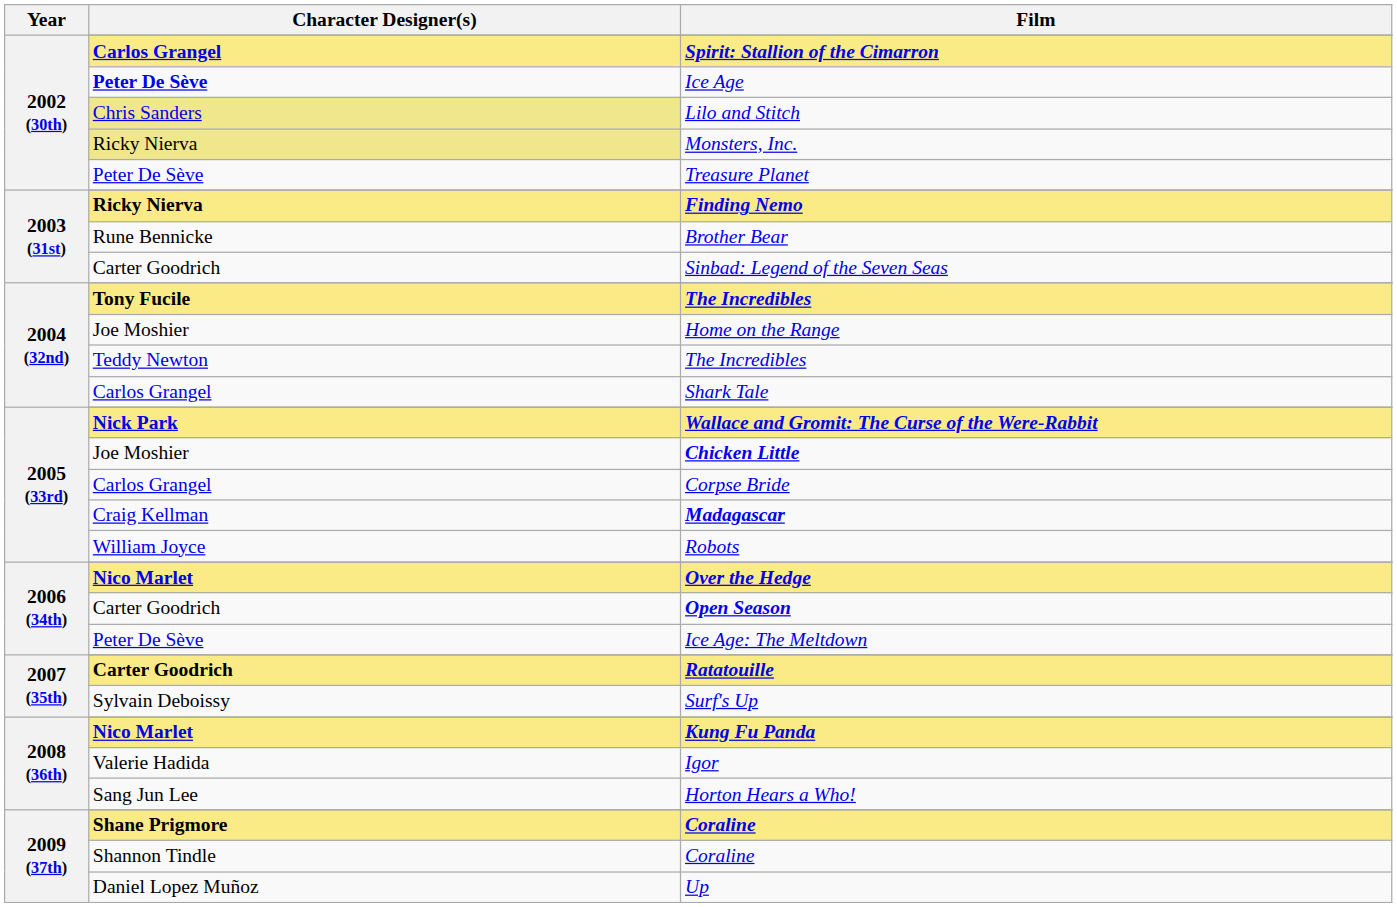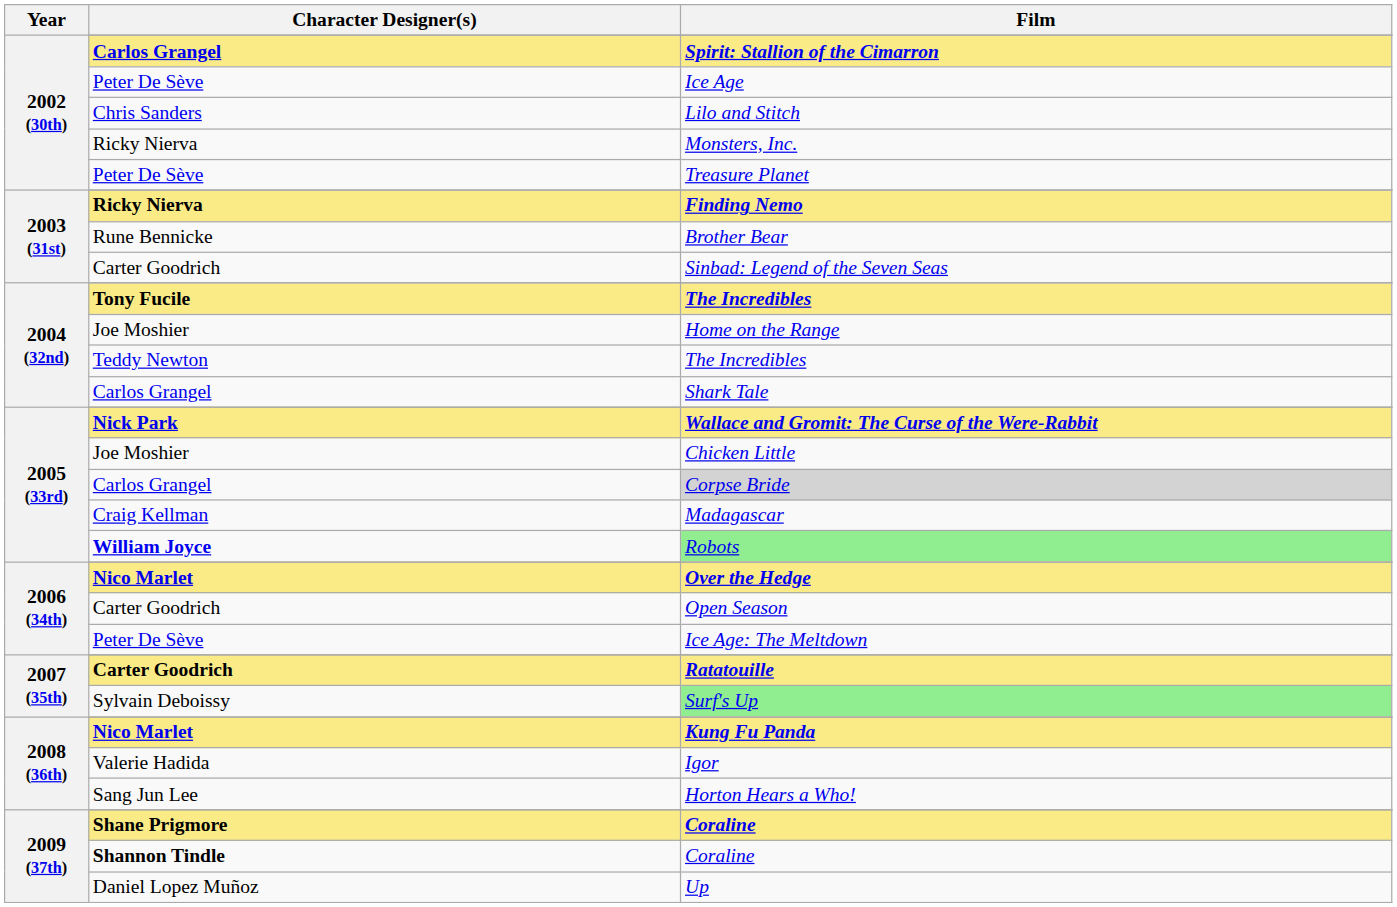(150, 81) bold -> (148, 81) normal
(147, 112) khaki background -> (147, 112) no background
(145, 143) khaki background -> (145, 143) no background
(742, 453) bold -> (740, 453) normal
(737, 484) no background -> (737, 484) lightgrey background
(735, 515) bold -> (734, 515) normal
(149, 546) normal -> (152, 546) bold
(712, 546) no background -> (712, 546) lightgreen background
(738, 608) bold -> (736, 608) normal
(722, 701) no background -> (722, 701) lightgreen background
(154, 855) normal -> (159, 855) bold
